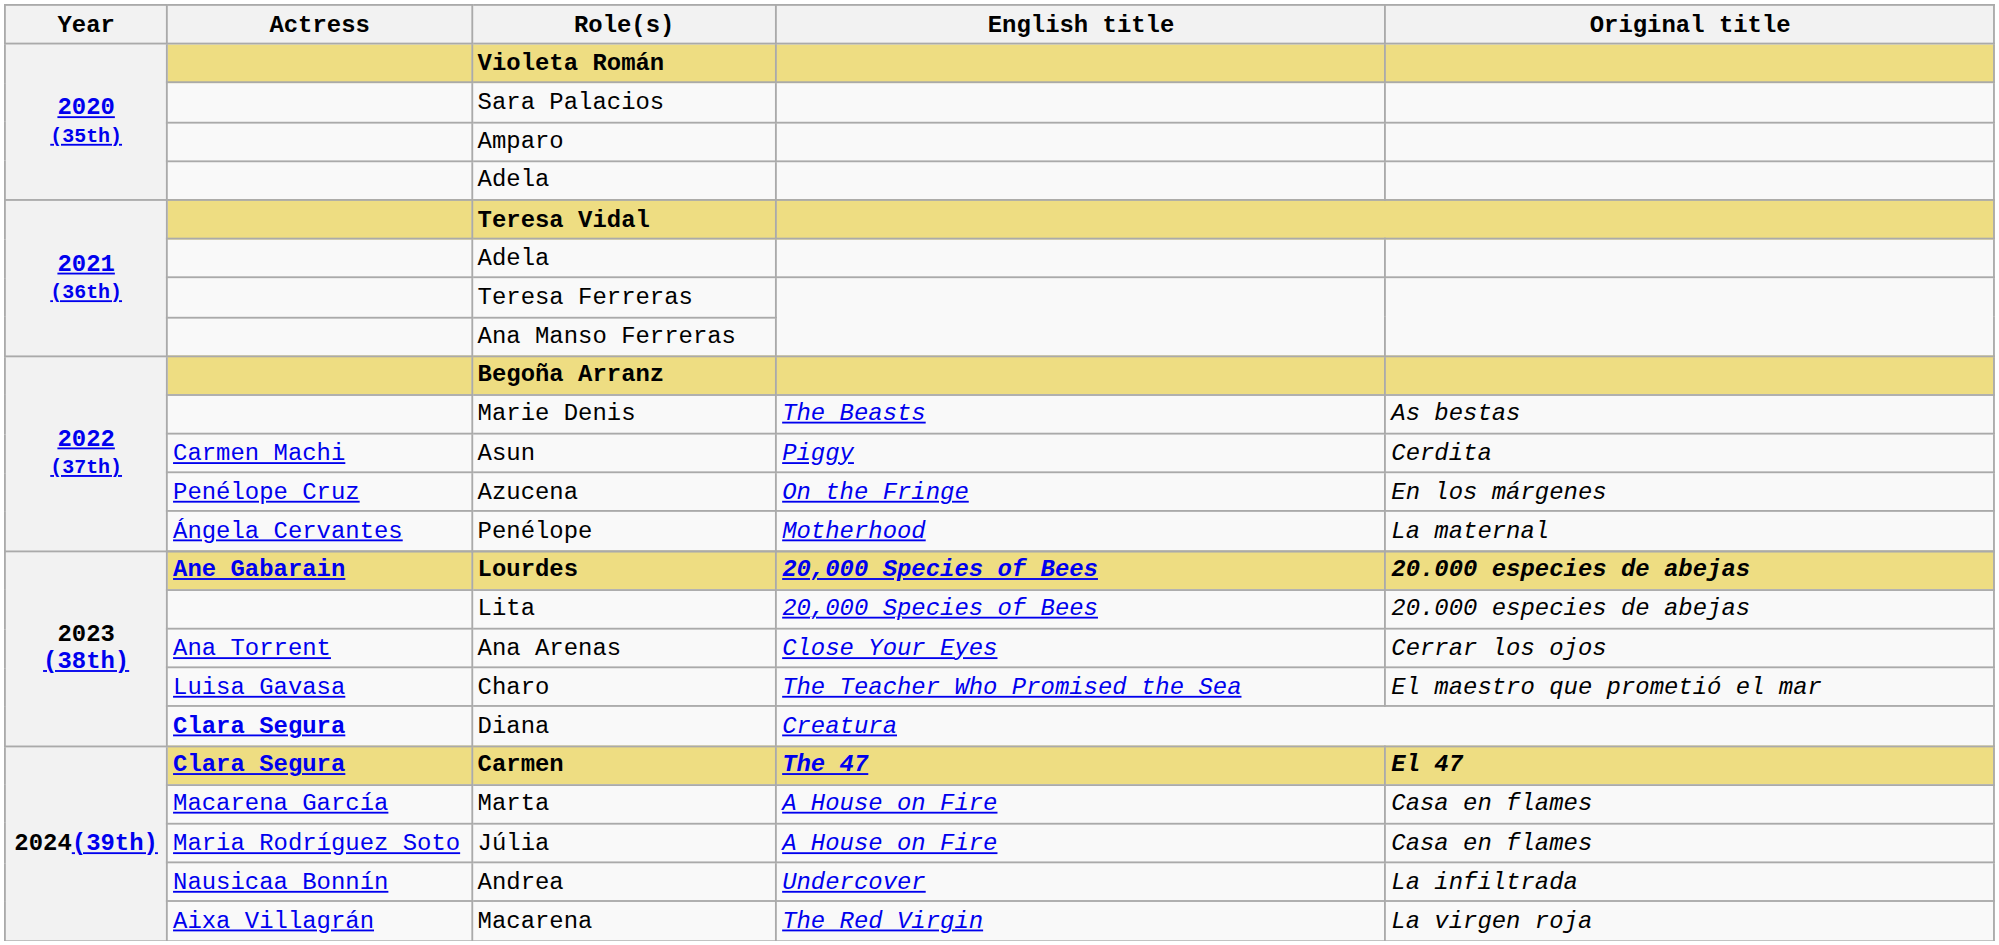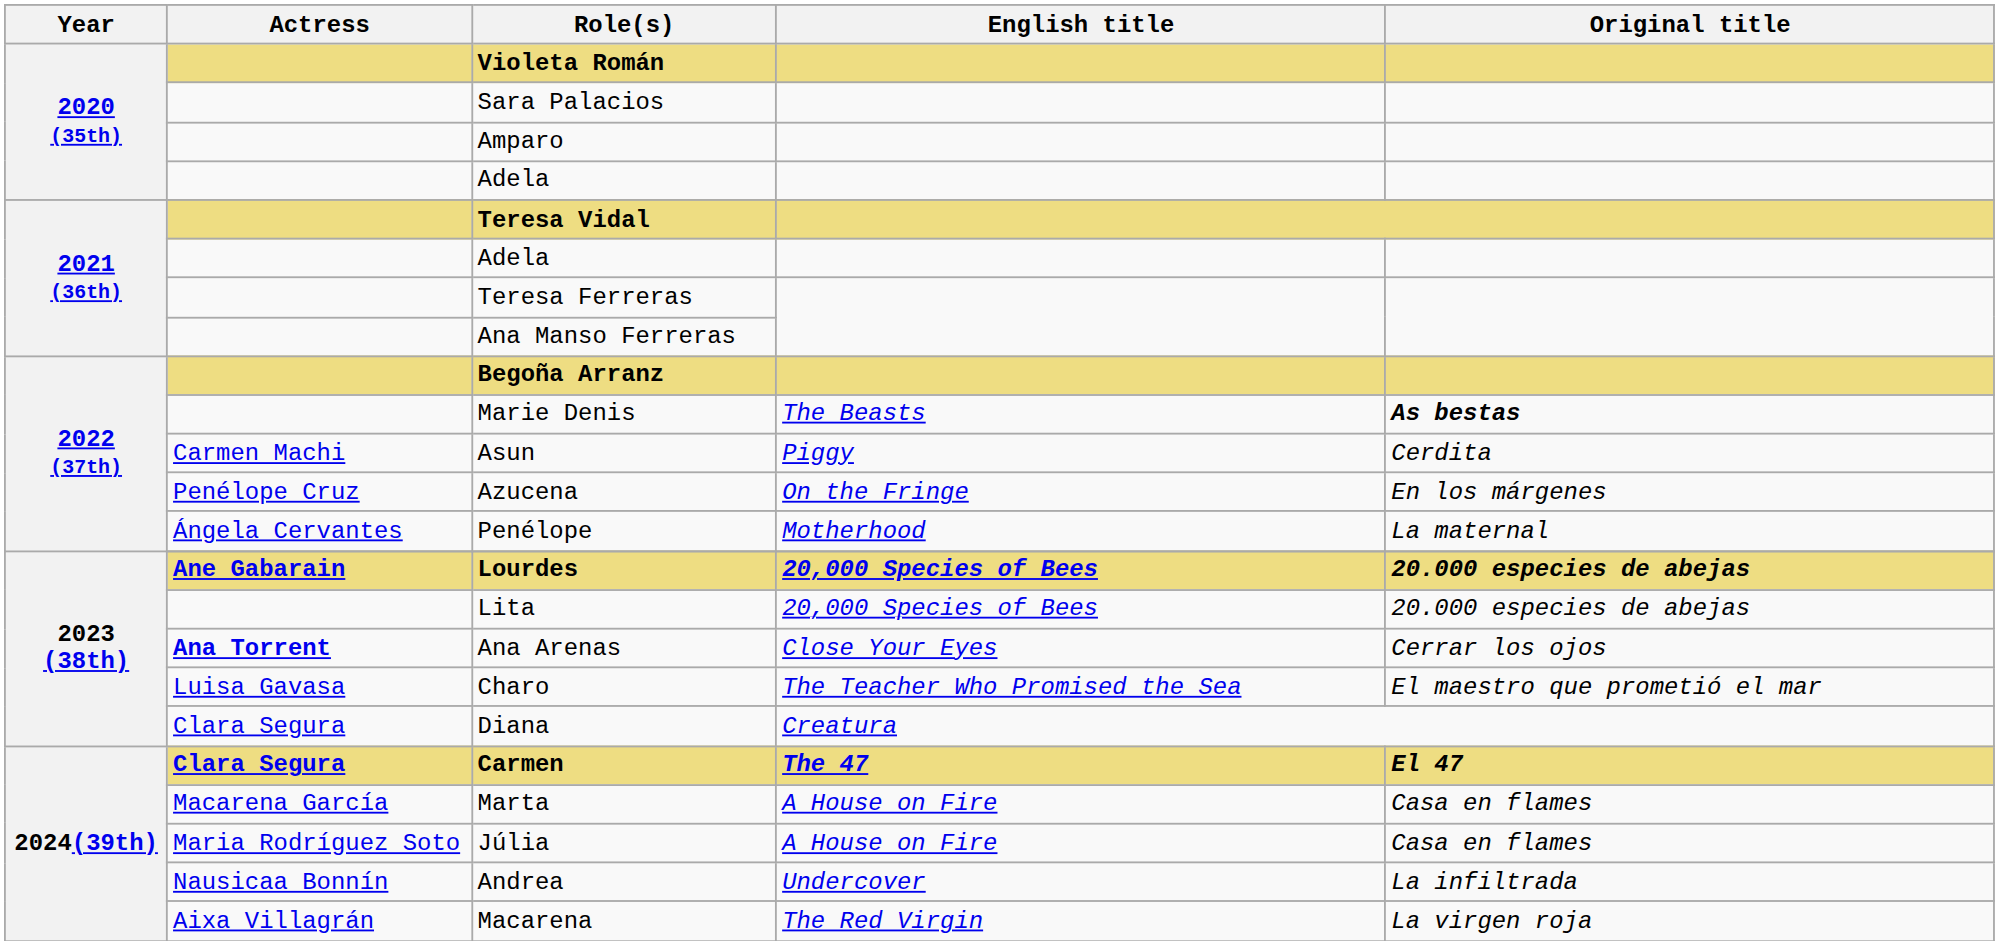(1456, 414) normal -> (1456, 414) bold
(252, 648) normal -> (252, 648) bold
(259, 726) bold -> (259, 726) normal
